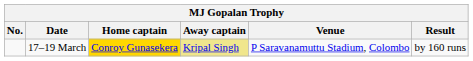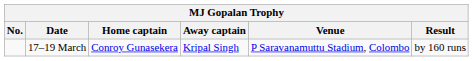(135, 47) gold background -> (135, 47) no background
(211, 47) khaki background -> (211, 47) no background
